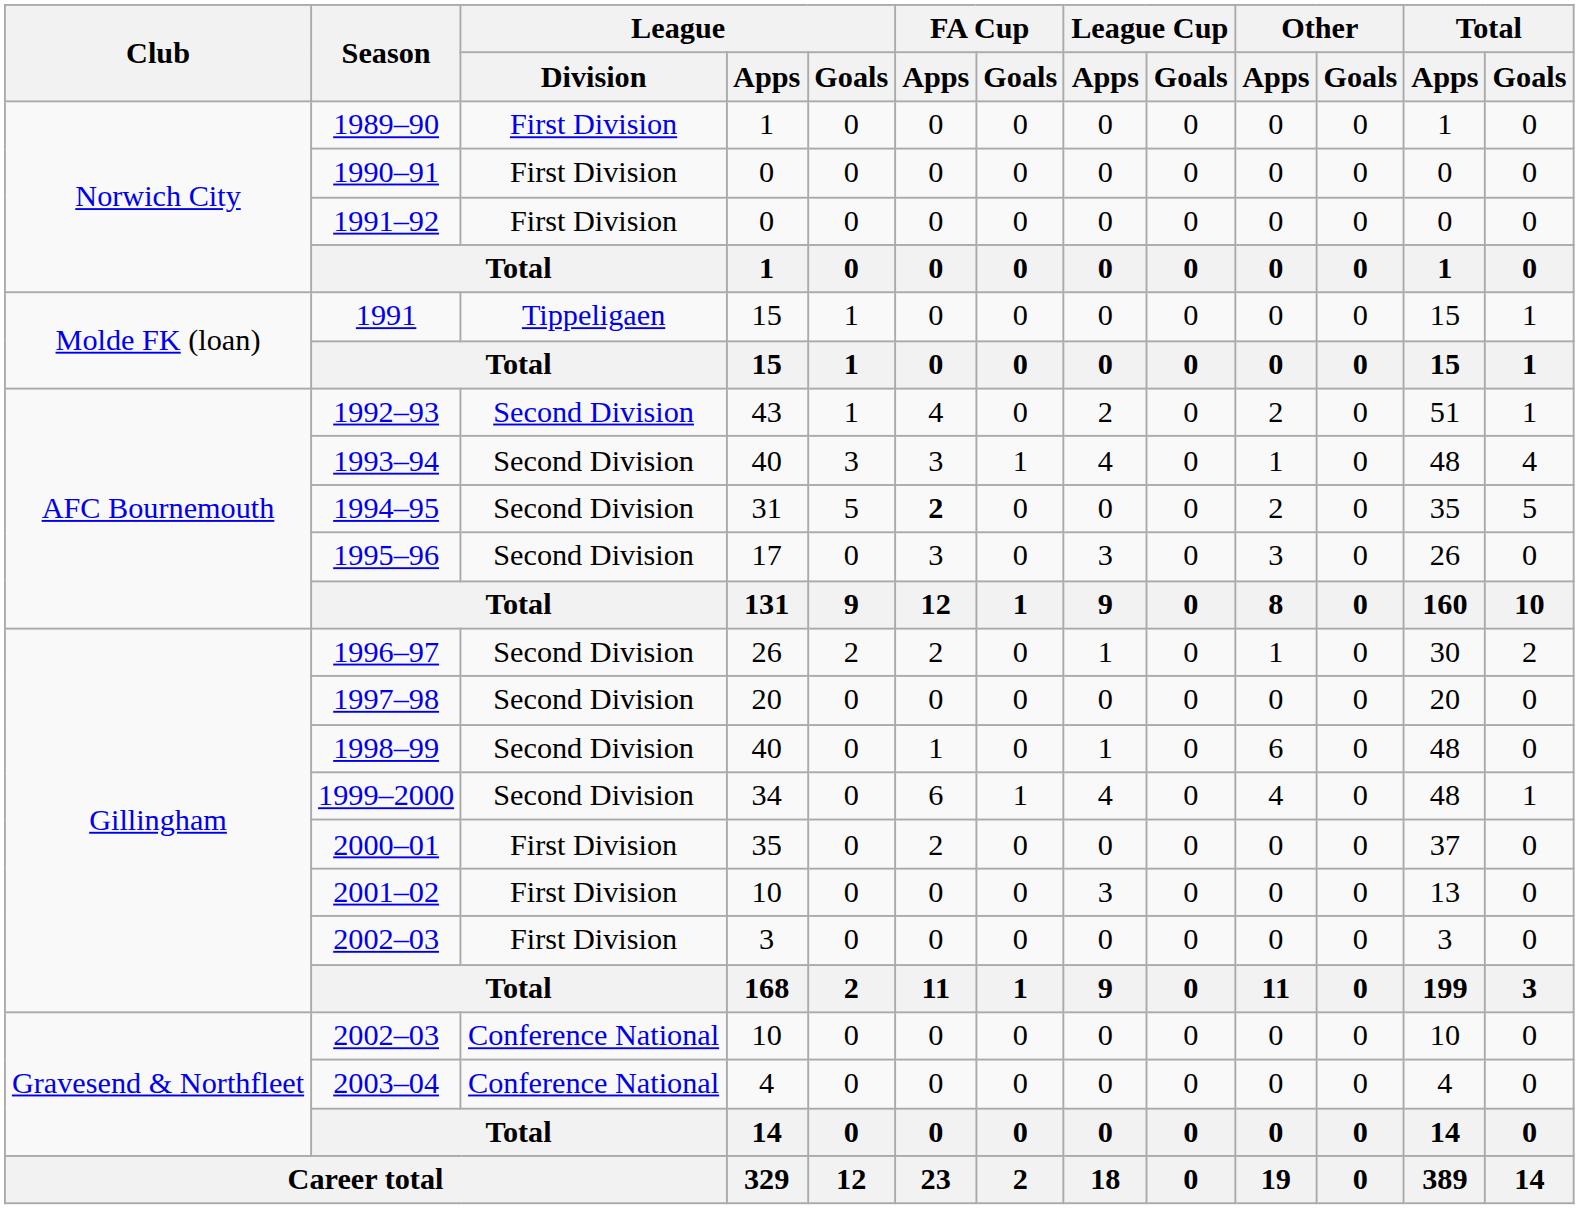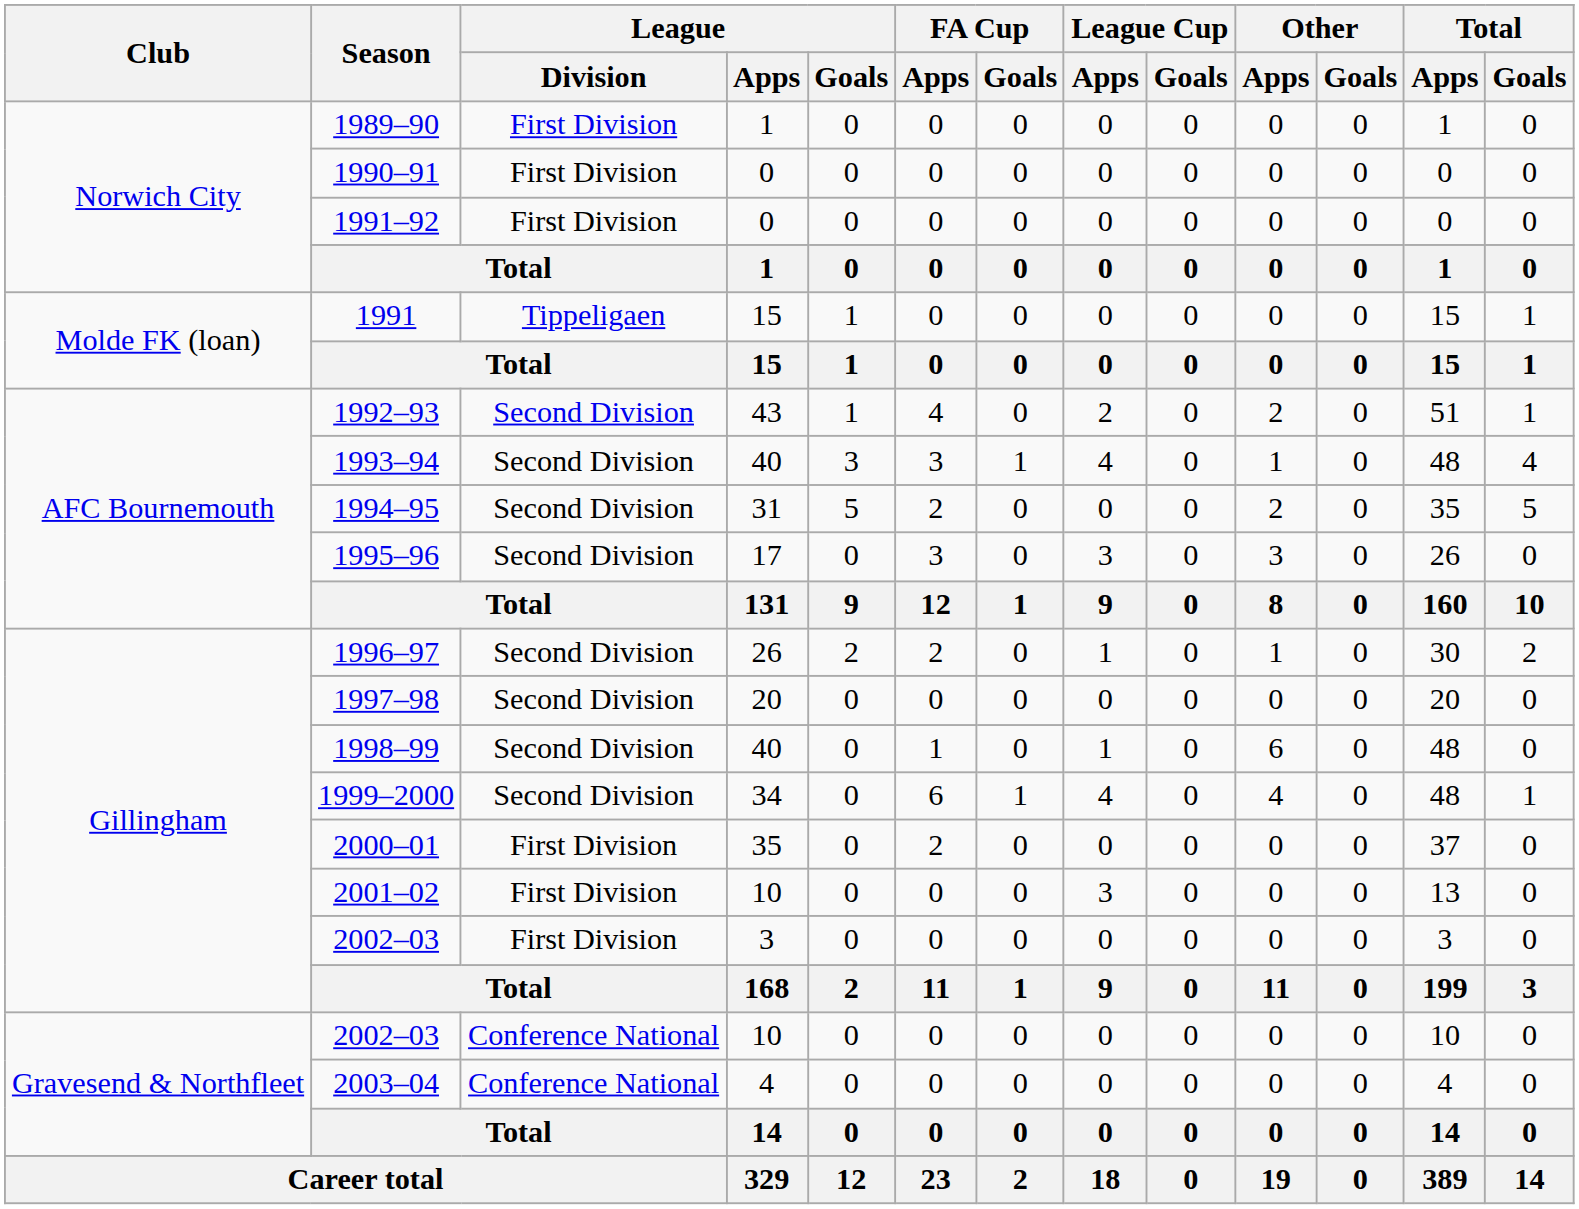(936, 508) bold -> (936, 508) normal
